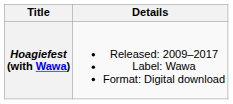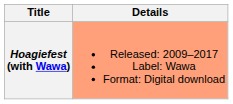(150, 66) no background -> (150, 66) lightsalmon background
